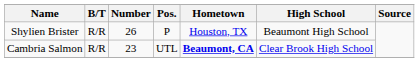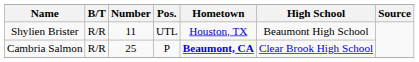(131, 31) 26 -> (131, 31) 11
(167, 31) P -> (167, 31) UTL
(131, 48) 23 -> (131, 48) 25
(167, 48) UTL -> (167, 48) P
